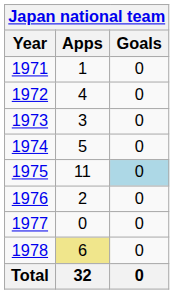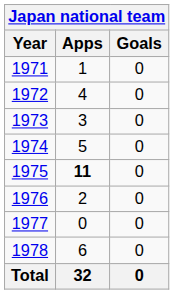(82, 172) normal -> (82, 172) bold
(139, 172) lightblue background -> (139, 172) no background
(82, 250) khaki background -> (82, 250) no background
